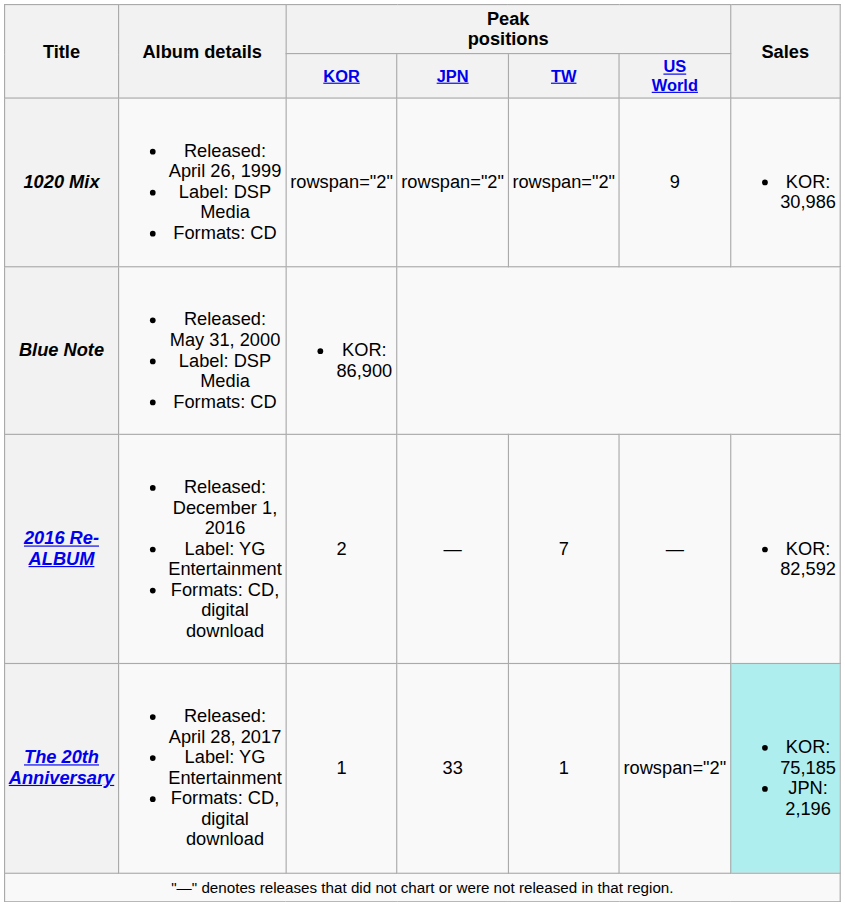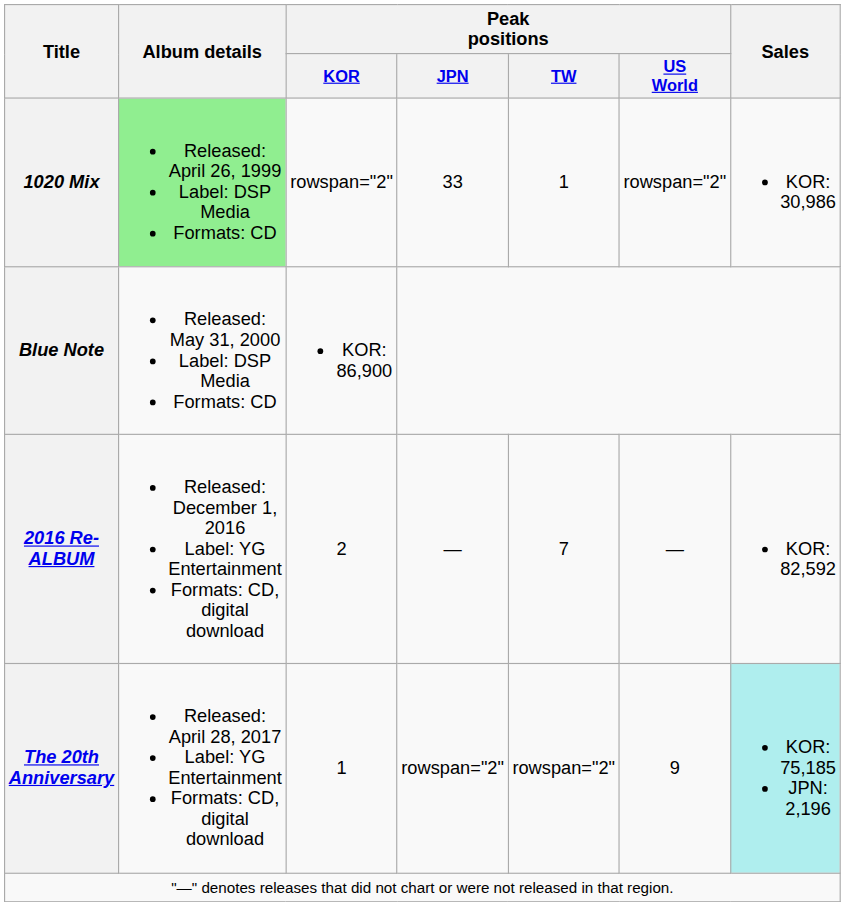(202, 192) no background -> (202, 192) lightgreen background
(453, 182) rowspan="2" -> (453, 182) 33
(564, 182) rowspan="2" -> (564, 182) 1
(675, 182) 9 -> (675, 182) rowspan="2"
(453, 768) 33 -> (453, 768) rowspan="2"
(564, 768) 1 -> (564, 768) rowspan="2"
(675, 768) rowspan="2" -> (675, 768) 9
